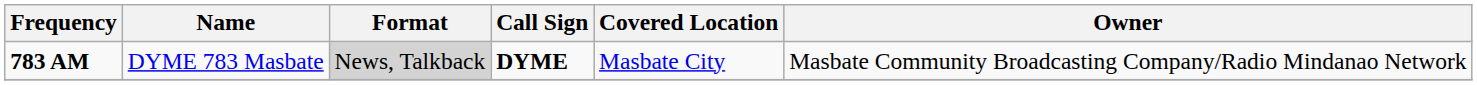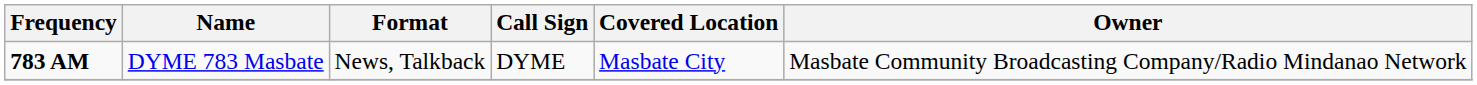(410, 60) lightgrey background -> (410, 60) no background
(532, 60) bold -> (531, 60) normal
